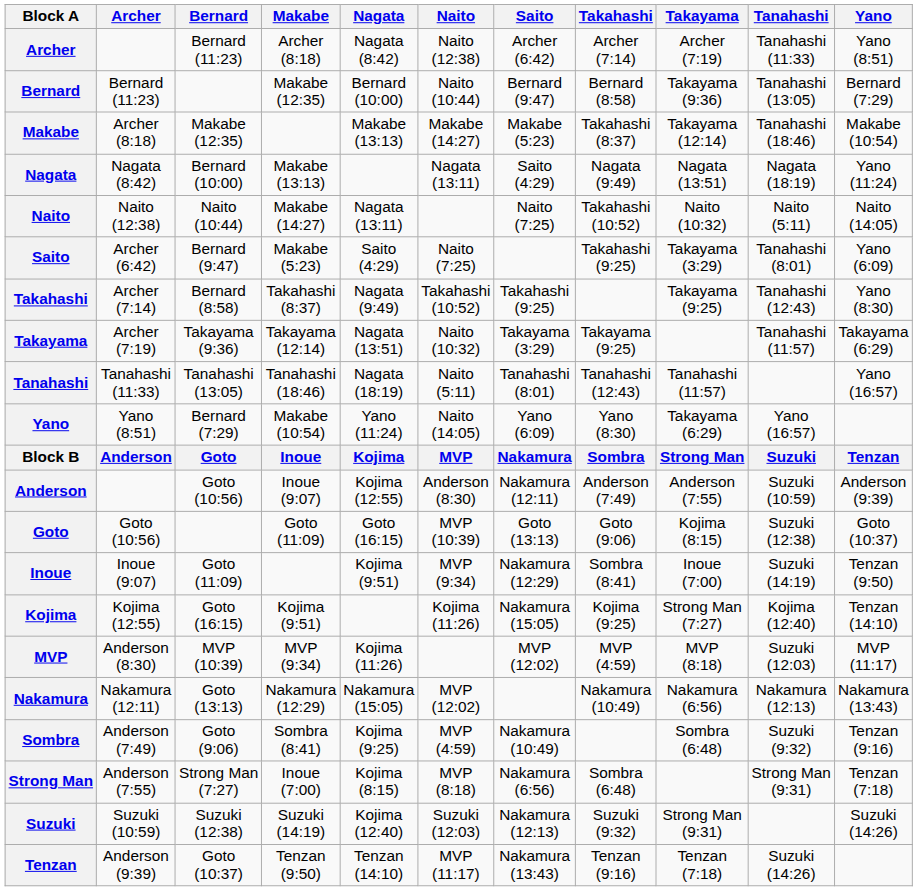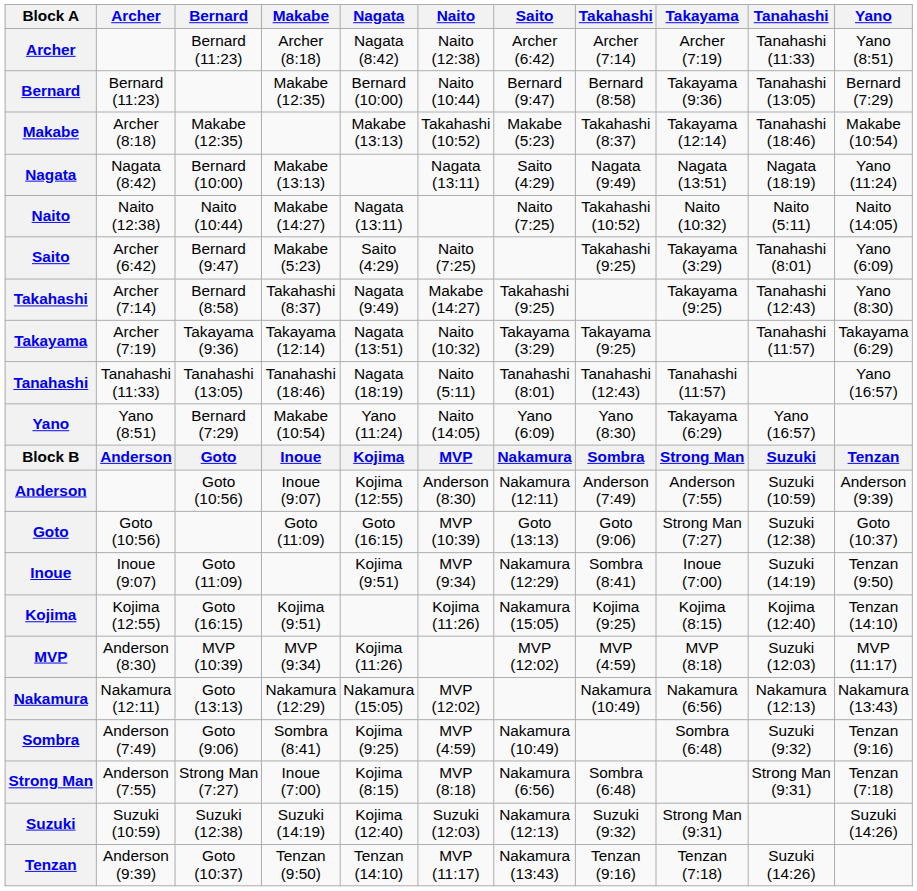(456, 132) Makabe (14:27) -> (456, 132) Takahashi (10:52)
(456, 299) Takahashi (10:52) -> (456, 299) Makabe (14:27)
(702, 532) Kojima (8:15) -> (702, 532) Strong Man (7:27)
(702, 615) Strong Man (7:27) -> (702, 615) Kojima (8:15)
